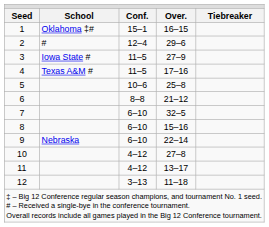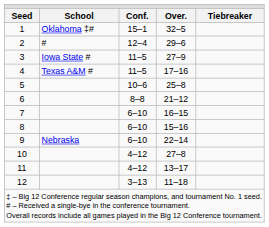(176, 30) 16–15 -> (176, 30) 32–5
(176, 113) 32–5 -> (176, 113) 16–15
